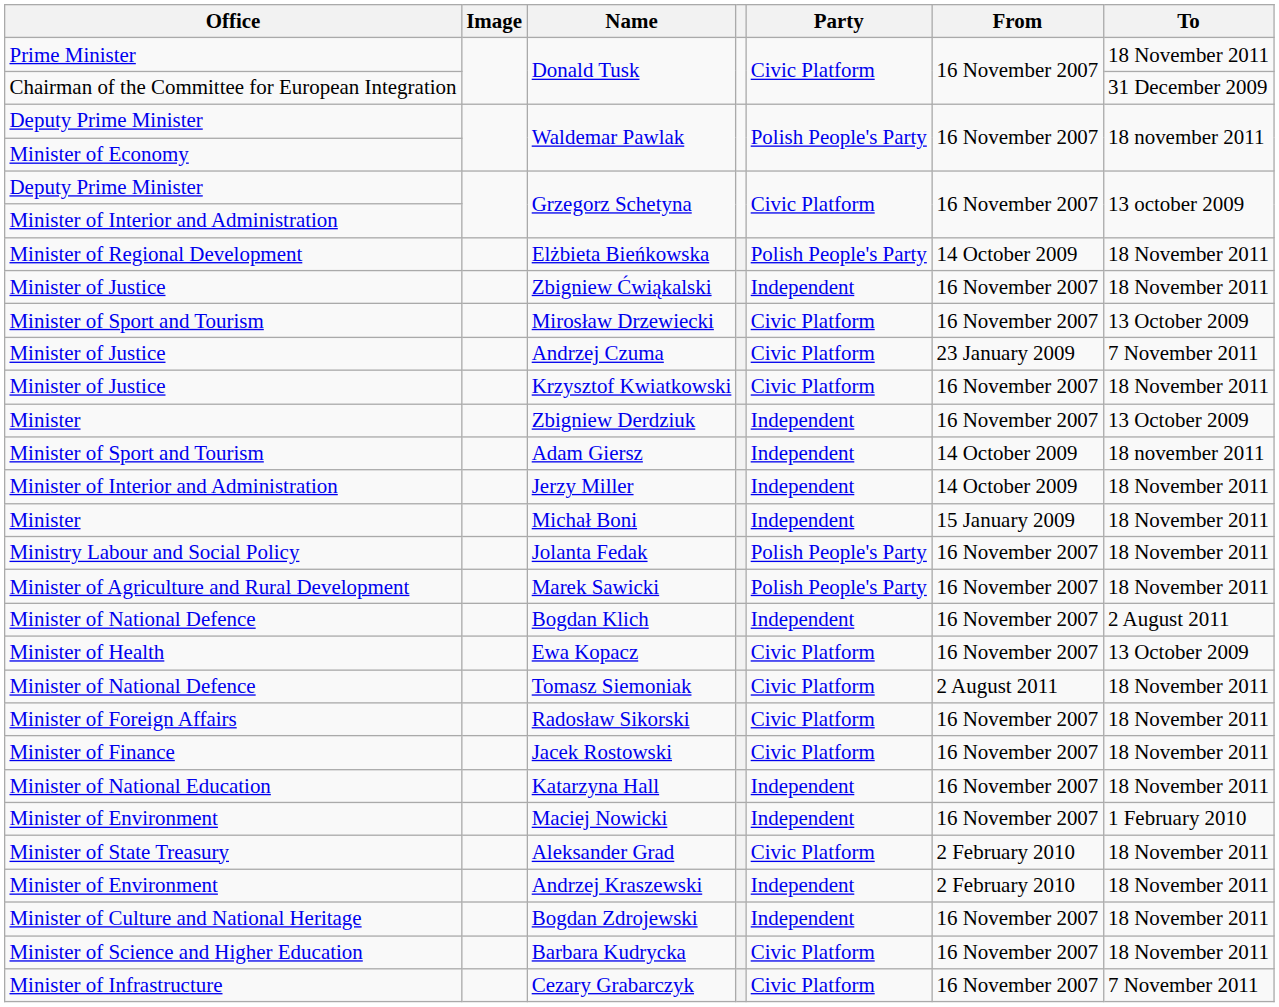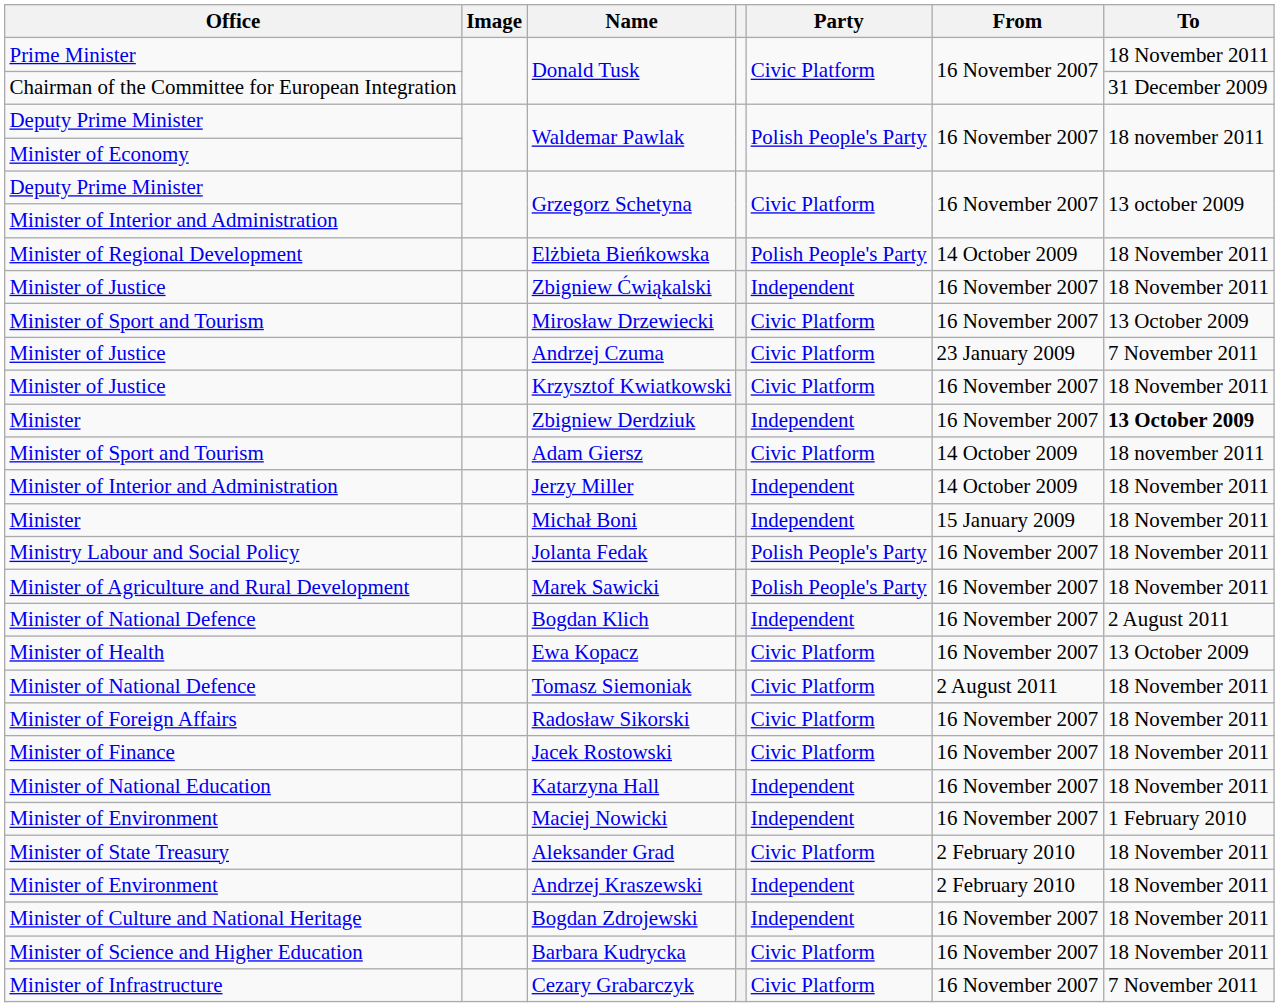(1178, 420) normal -> (1181, 420) bold
(802, 453) Independent -> (813, 453) Civic Platform
